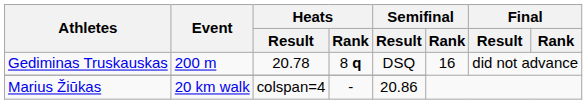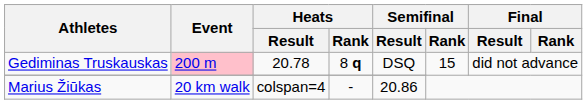(196, 64) no background -> (196, 64) pink background
(447, 64) 16 -> (447, 64) 15
